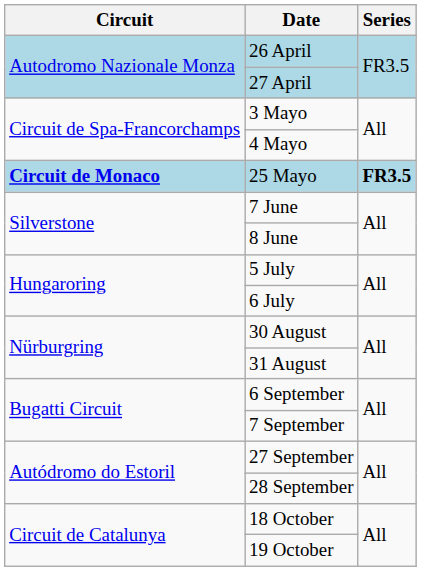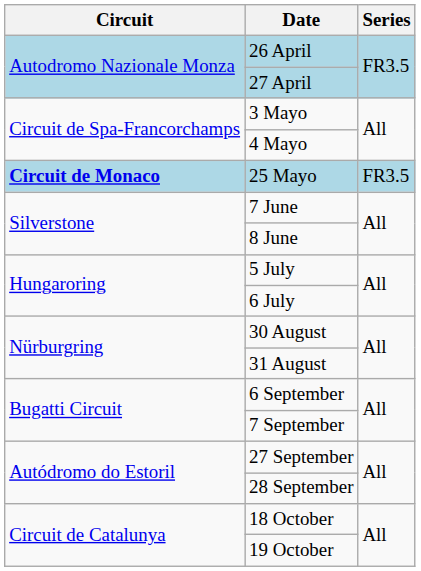(387, 175) bold -> (386, 175) normal
